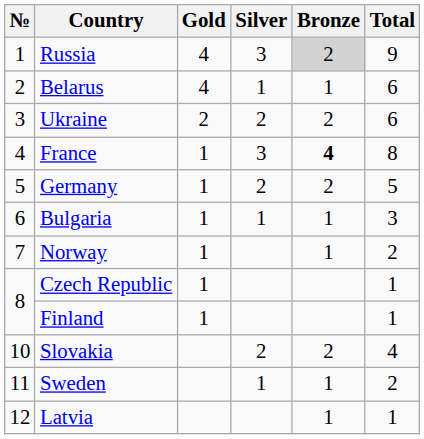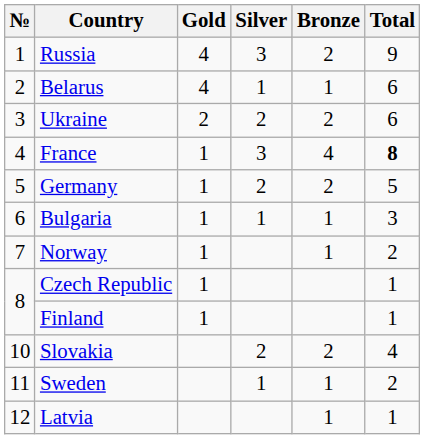(328, 53) lightgrey background -> (328, 53) no background
(328, 152) bold -> (328, 152) normal
(392, 152) normal -> (392, 152) bold
